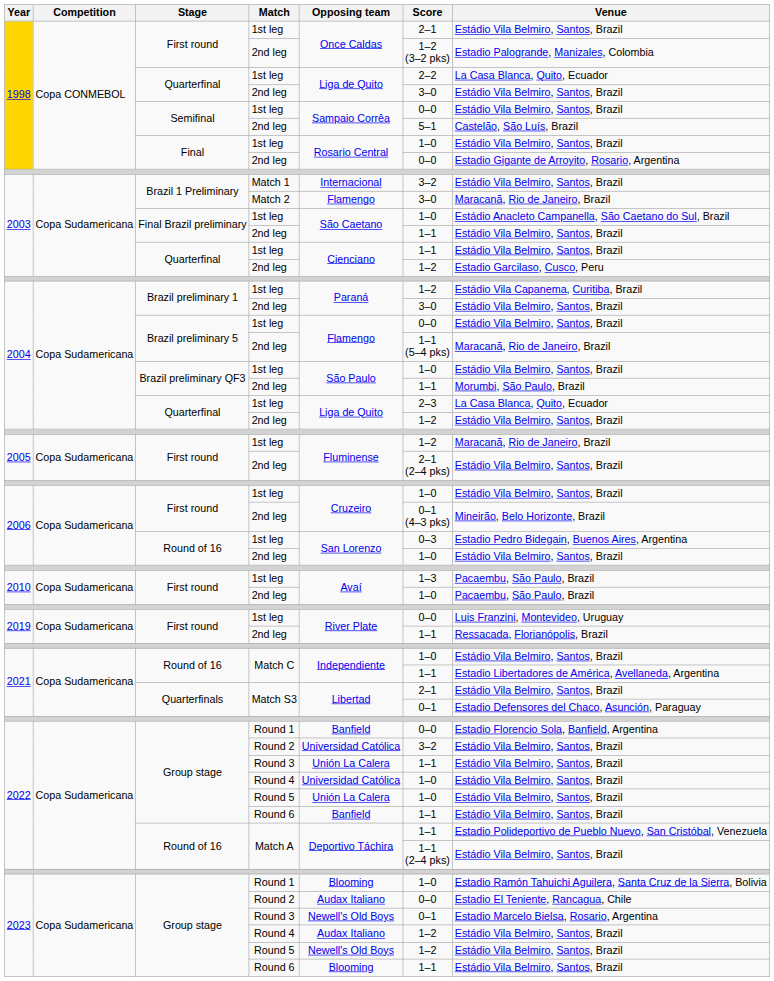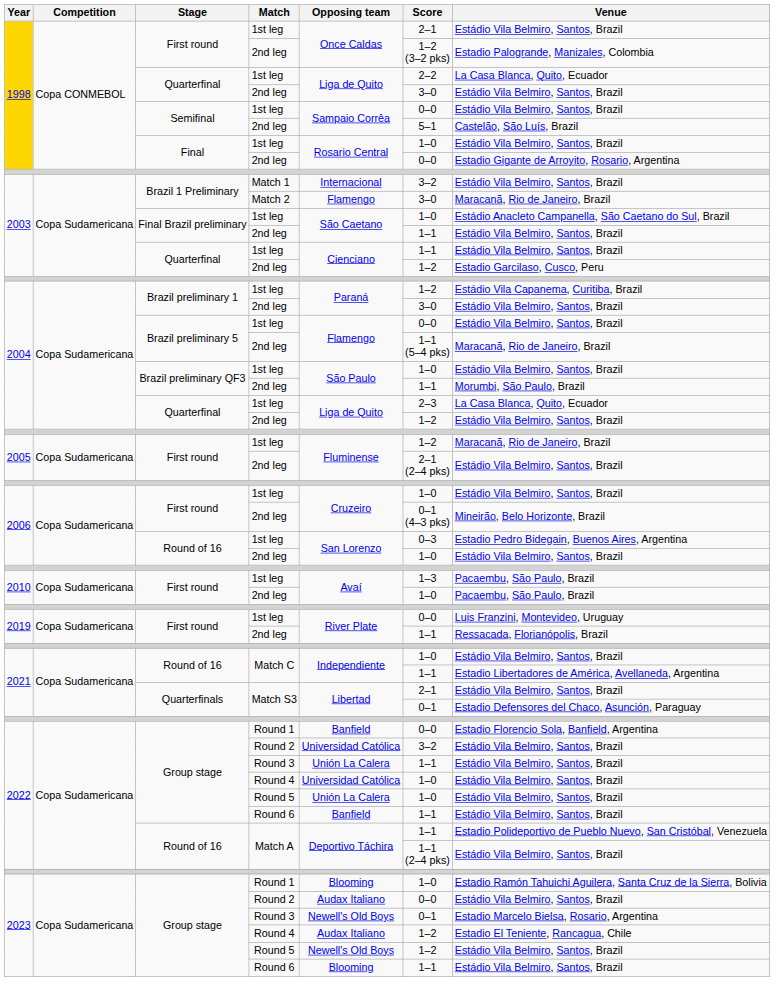(543, 899) Estadio El Teniente, Rancagua, Chile -> (539, 899) Estádio Vila Belmiro, Santos, Brazil
(539, 933) Estádio Vila Belmiro, Santos, Brazil -> (543, 933) Estadio El Teniente, Rancagua, Chile
